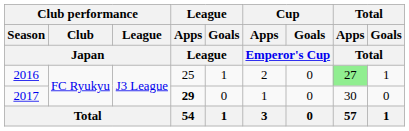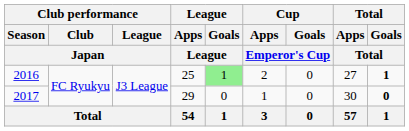(224, 75) no background -> (224, 75) lightgreen background
(350, 75) lightgreen background -> (350, 75) no background
(386, 75) normal -> (386, 75) bold
(188, 95) bold -> (188, 95) normal
(386, 95) normal -> (386, 95) bold
